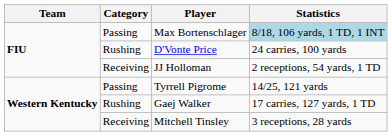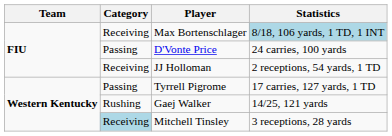(120, 31) Passing -> (126, 31) Receiving
(122, 49) Rushing -> (120, 49) Passing
(290, 85) 14/25, 121 yards -> (314, 85) 17 carries, 127 yards, 1 TD
(314, 103) 17 carries, 127 yards, 1 TD -> (290, 103) 14/25, 121 yards
(126, 121) no background -> (126, 121) lightblue background
